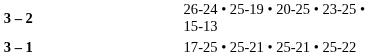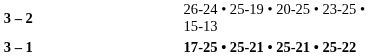(270, 46) normal -> (270, 46) bold
